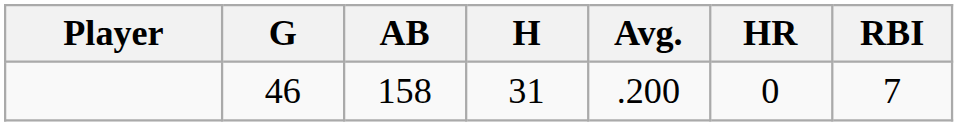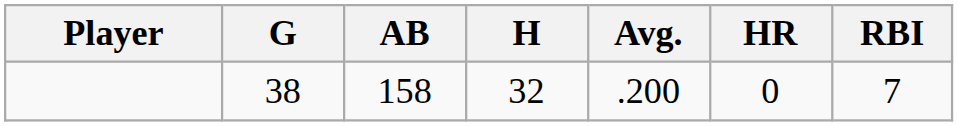(283, 90) 46 -> (283, 90) 38
(526, 90) 31 -> (526, 90) 32
